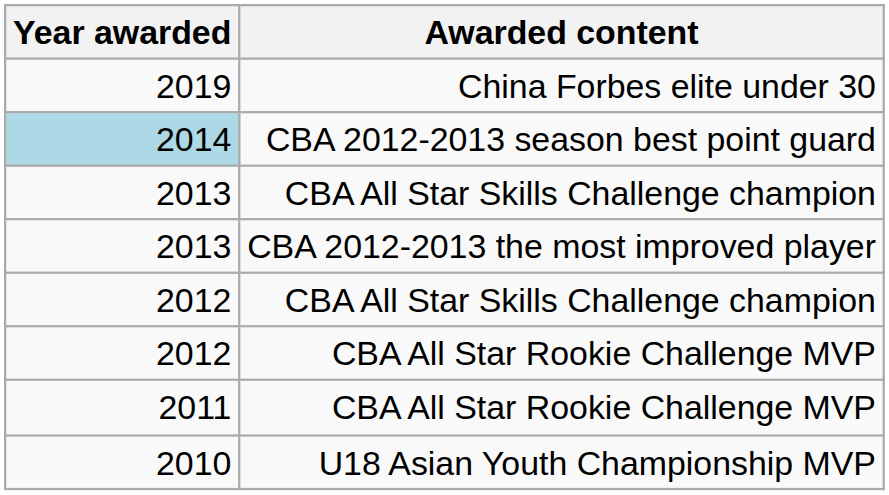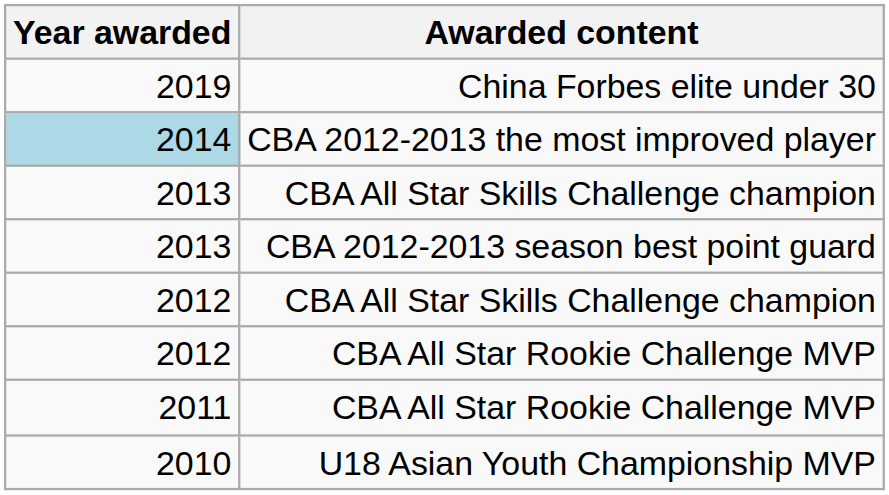(571, 139) CBA 2012-2013 season best point guard -> (562, 139) CBA 2012-2013 the most improved player
(562, 247) CBA 2012-2013 the most improved player -> (571, 247) CBA 2012-2013 season best point guard
